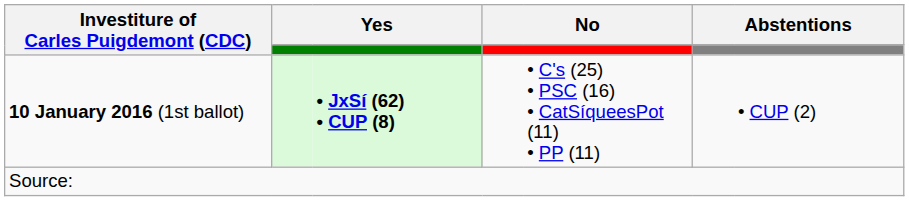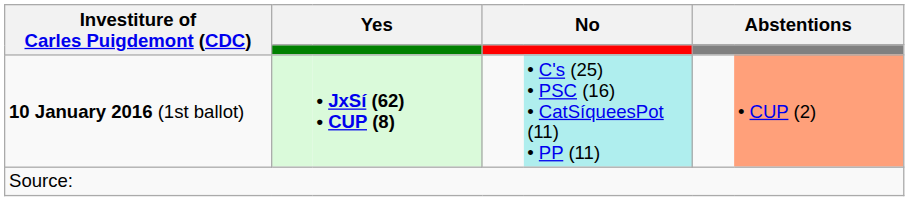(595, 111) no background -> (595, 111) paleturquoise background
(777, 111) no background -> (777, 111) lightsalmon background
